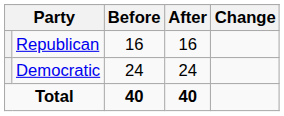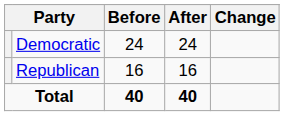rows swapped: (58, 70) <-> (58, 44)
